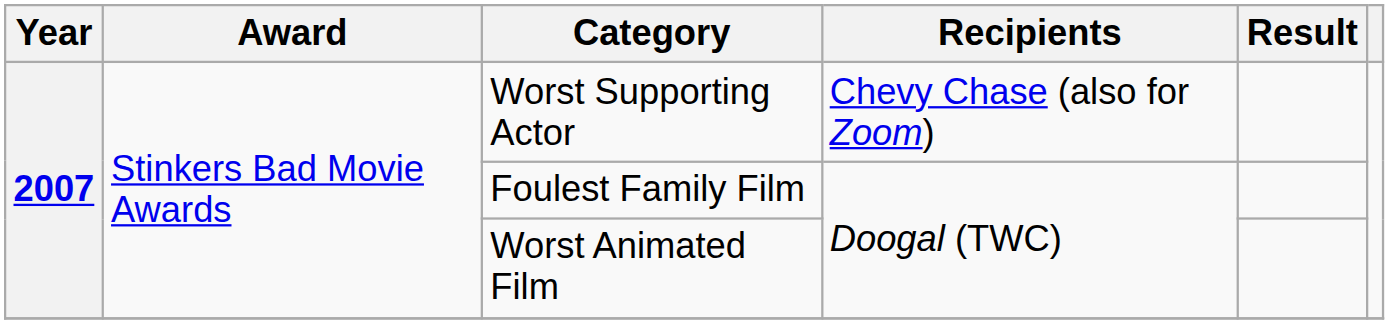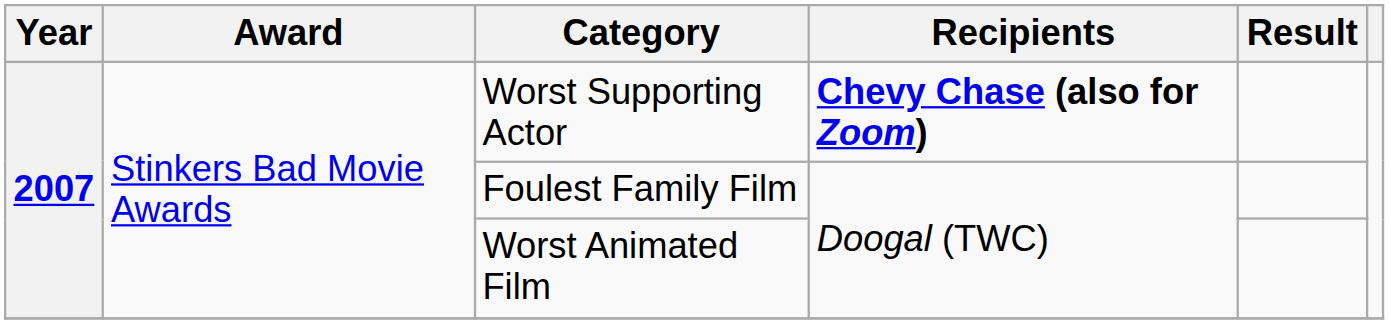(1009, 111) normal -> (1008, 111) bold
